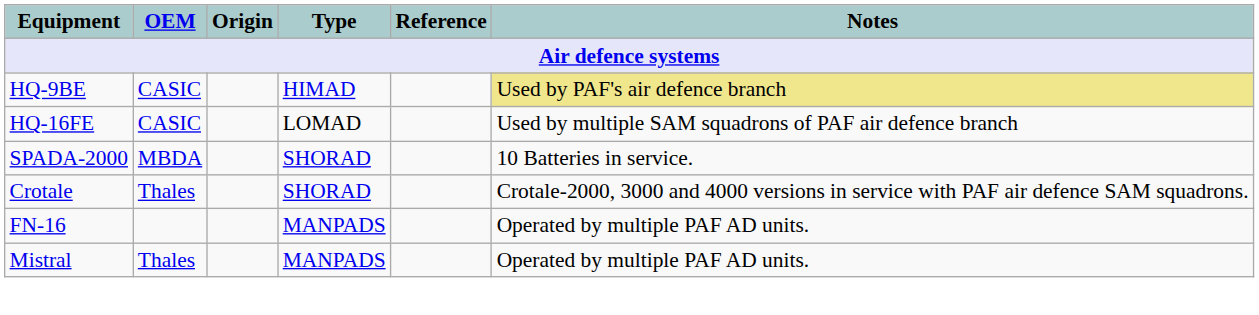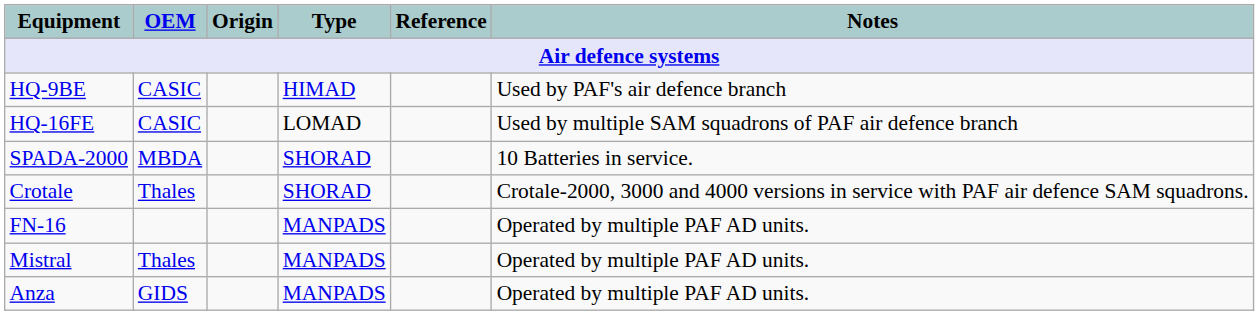(641, 89) khaki background -> (641, 89) no background
+ row: (32, 293)
